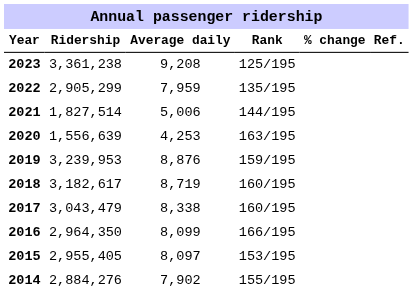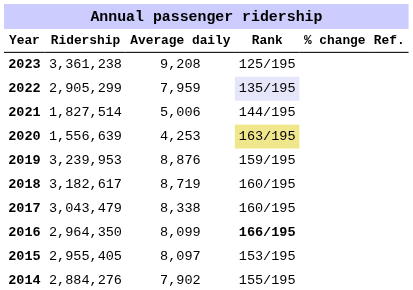(267, 89) no background -> (267, 89) lavender background
(267, 137) no background -> (267, 137) khaki background
(267, 232) normal -> (267, 232) bold
